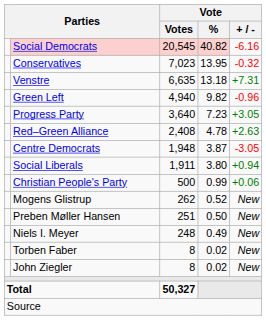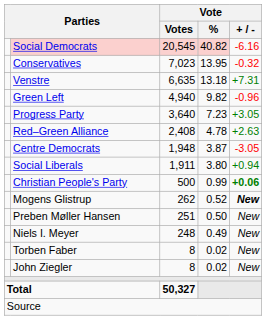(246, 183) normal -> (246, 183) bold
(248, 200) normal -> (248, 200) bold
